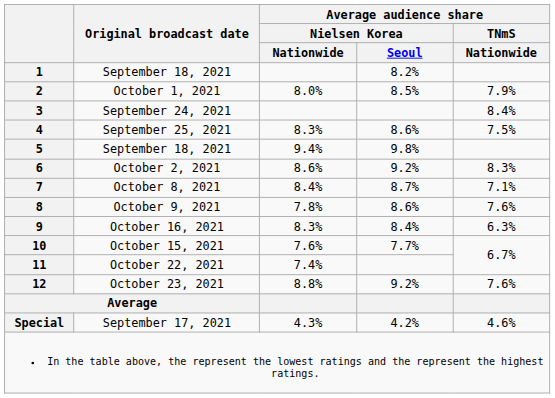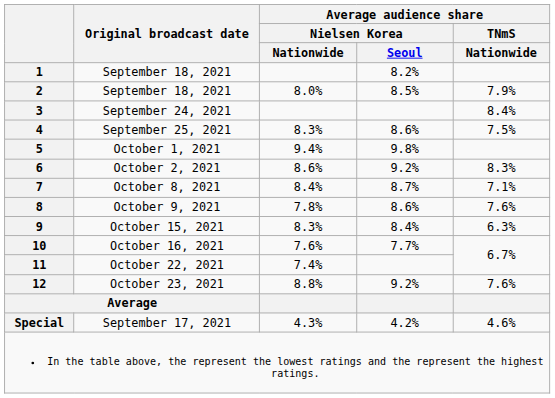(167, 91) October 1, 2021 -> (167, 91) September 18, 2021
(167, 149) September 18, 2021 -> (167, 149) October 1, 2021
(167, 226) October 16, 2021 -> (167, 226) October 15, 2021
(167, 245) October 15, 2021 -> (167, 245) October 16, 2021
